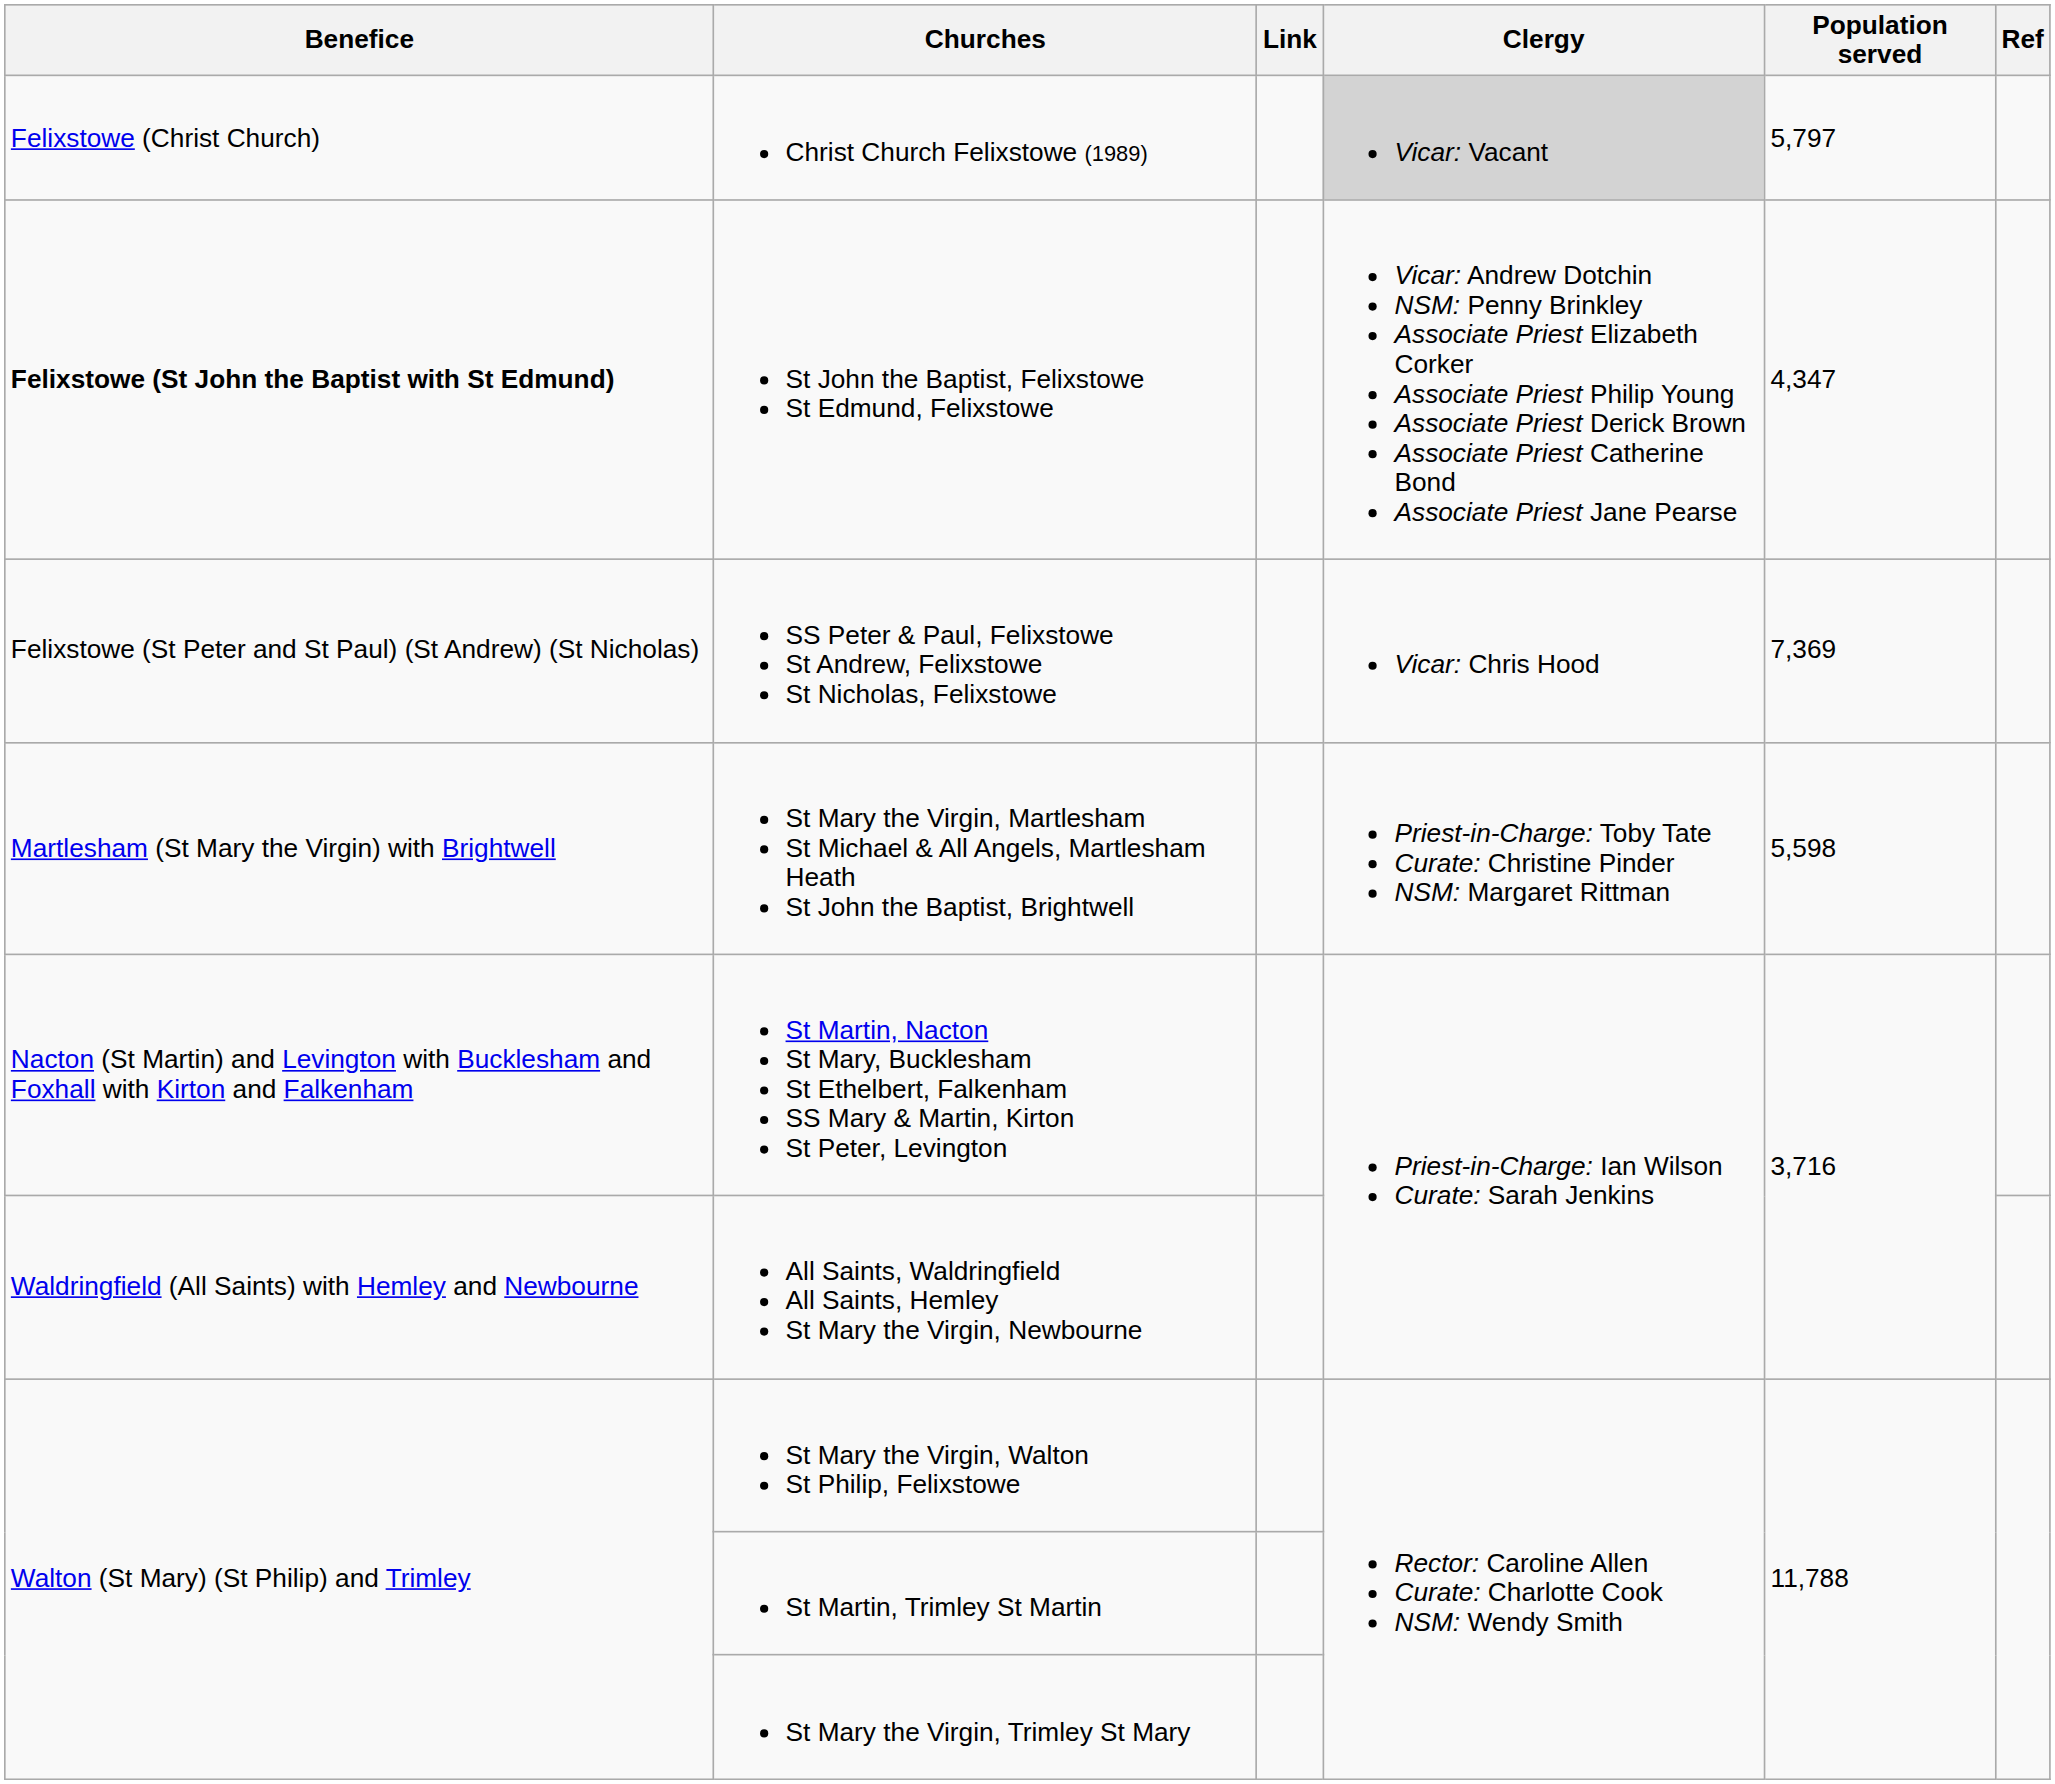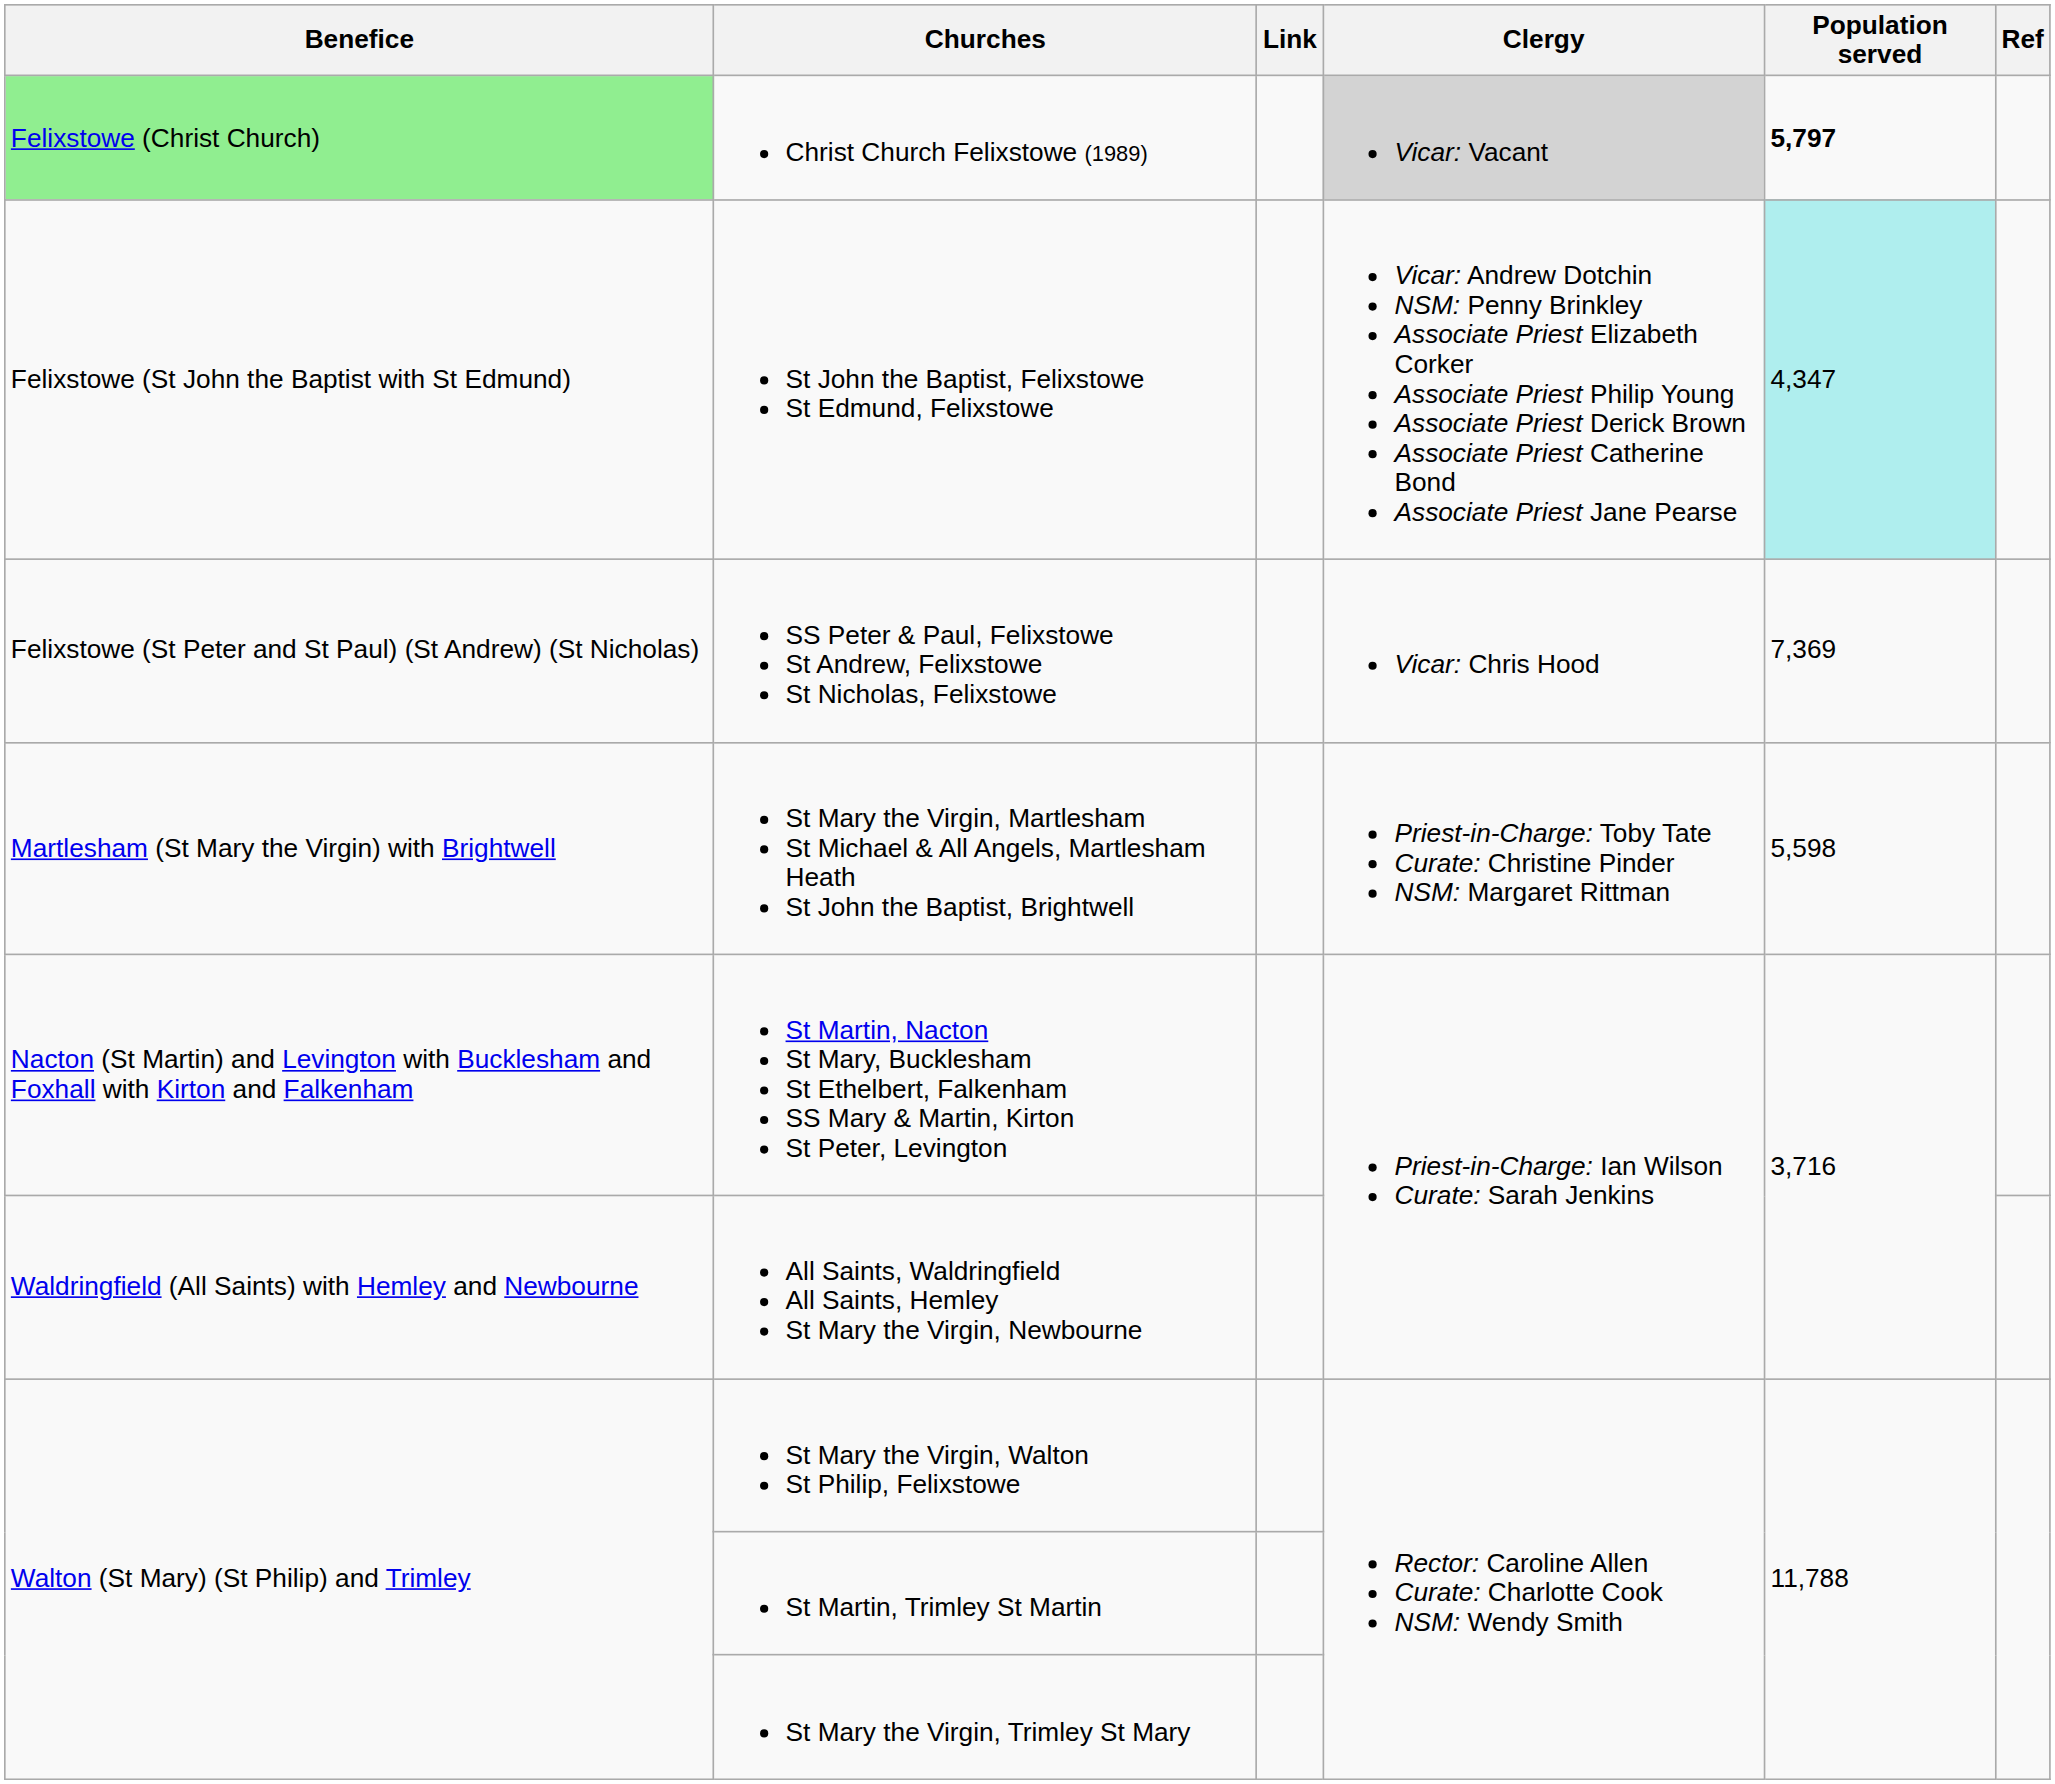(165, 137) no background -> (165, 137) lightgreen background
(1803, 137) normal -> (1803, 137) bold
(313, 379) bold -> (291, 379) normal
(1803, 379) no background -> (1803, 379) paleturquoise background
